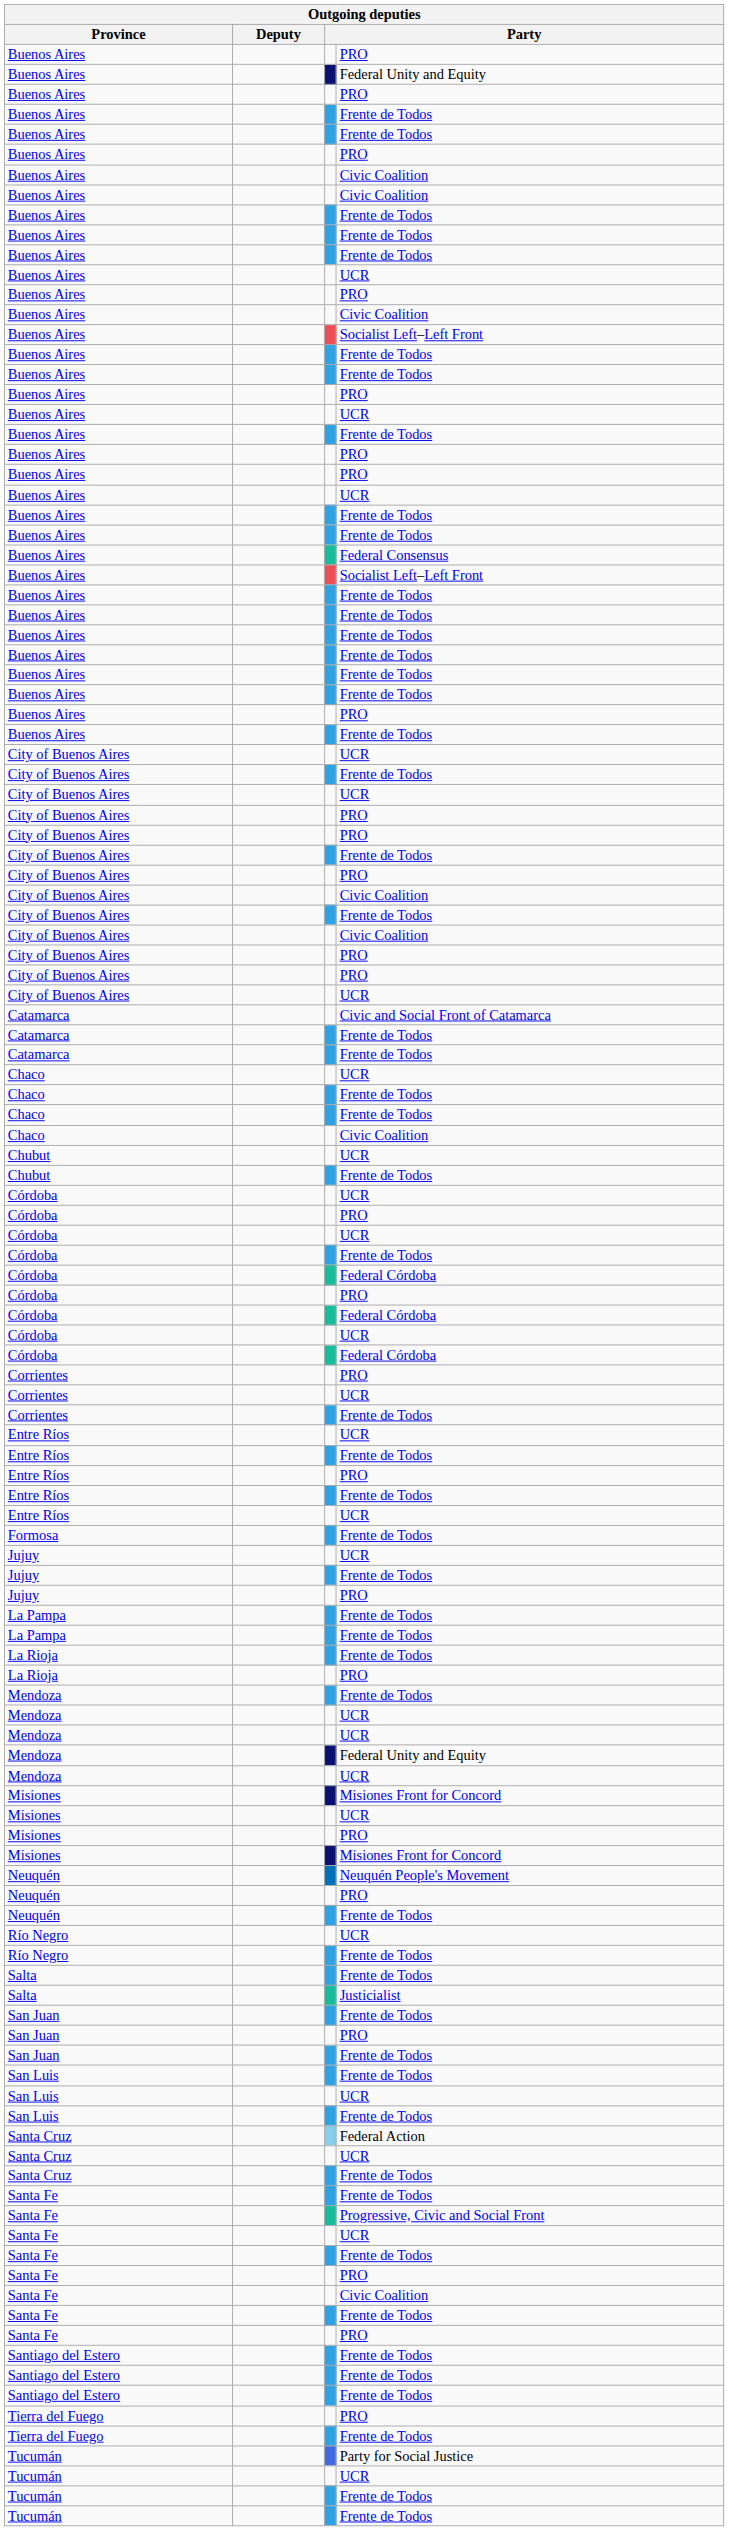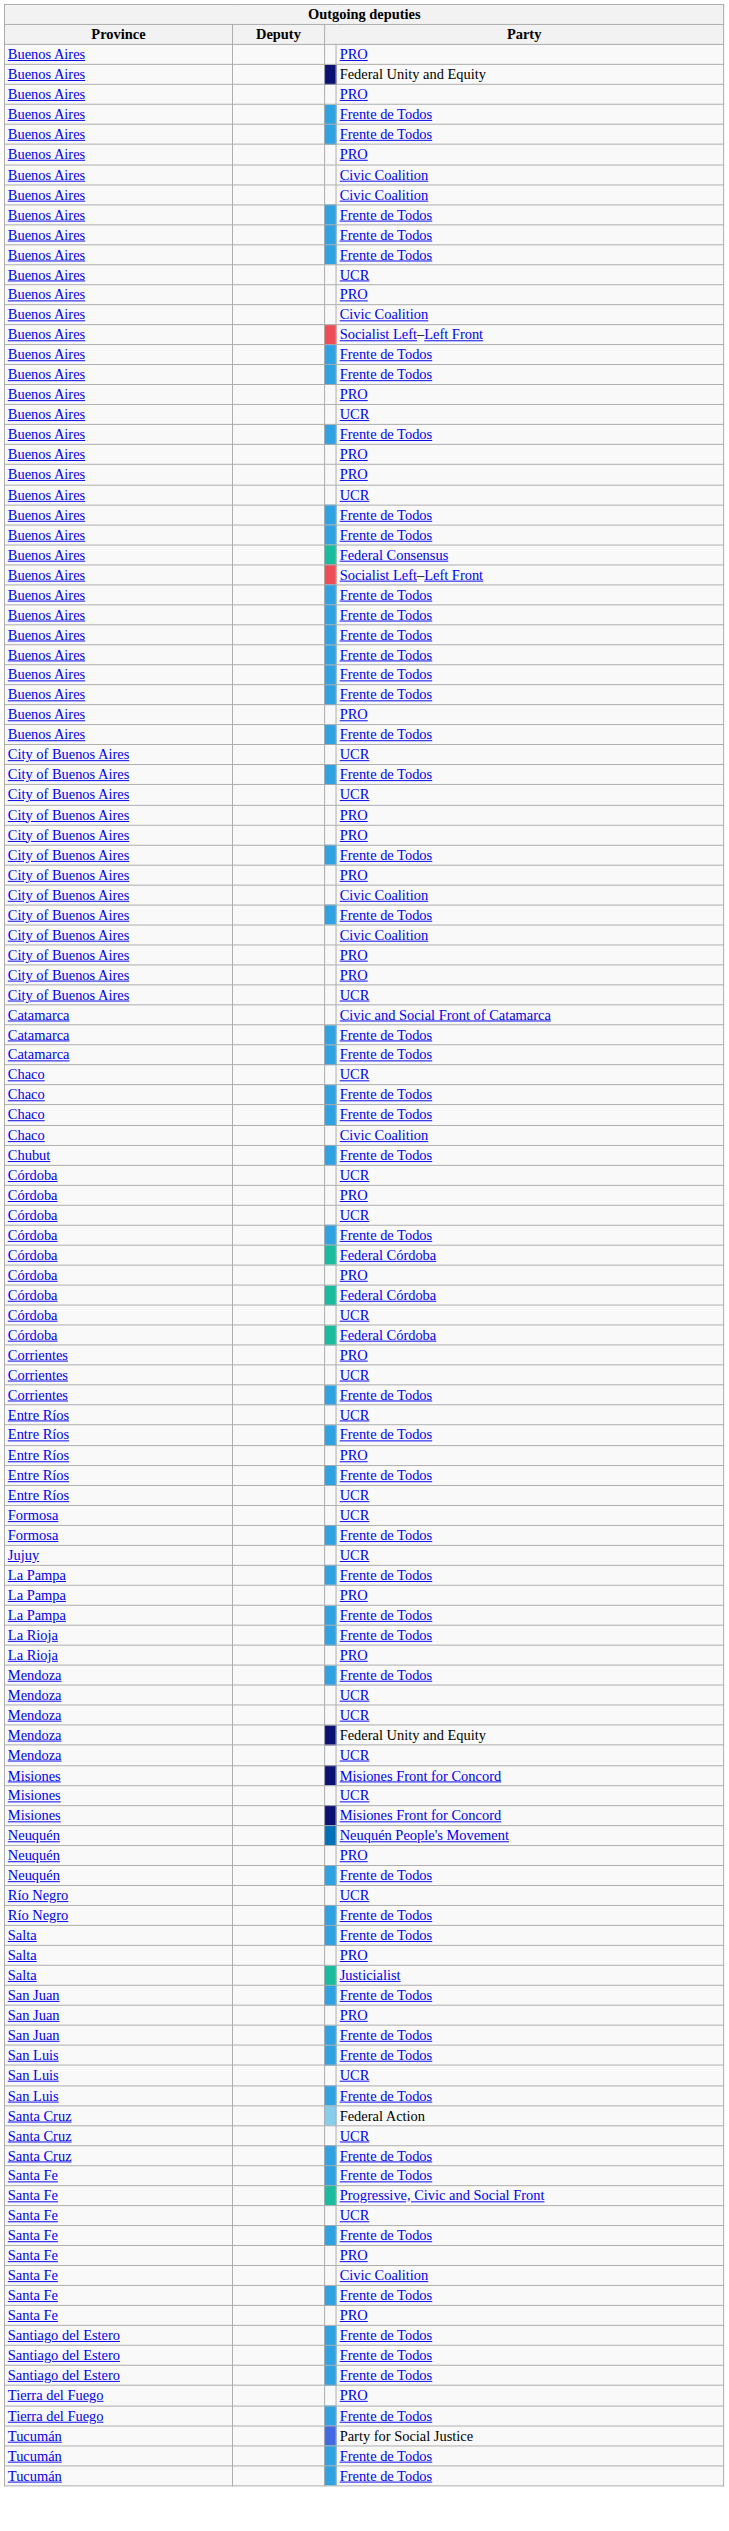- row: (29, 1155)
+ row: (33, 1515)
- row: (23, 1575)
- row: (23, 1595)
+ row: (37, 1595)
- row: (34, 1835)
+ row: (22, 1955)
- row: (35, 2475)
